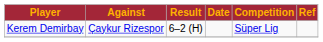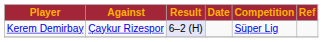(186, 28) no background -> (186, 28) lavender background
